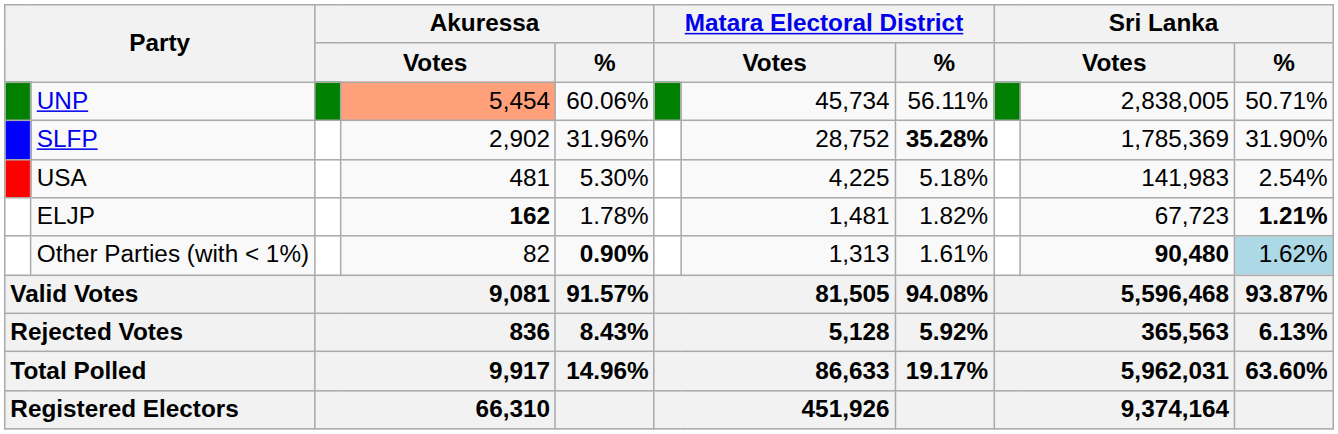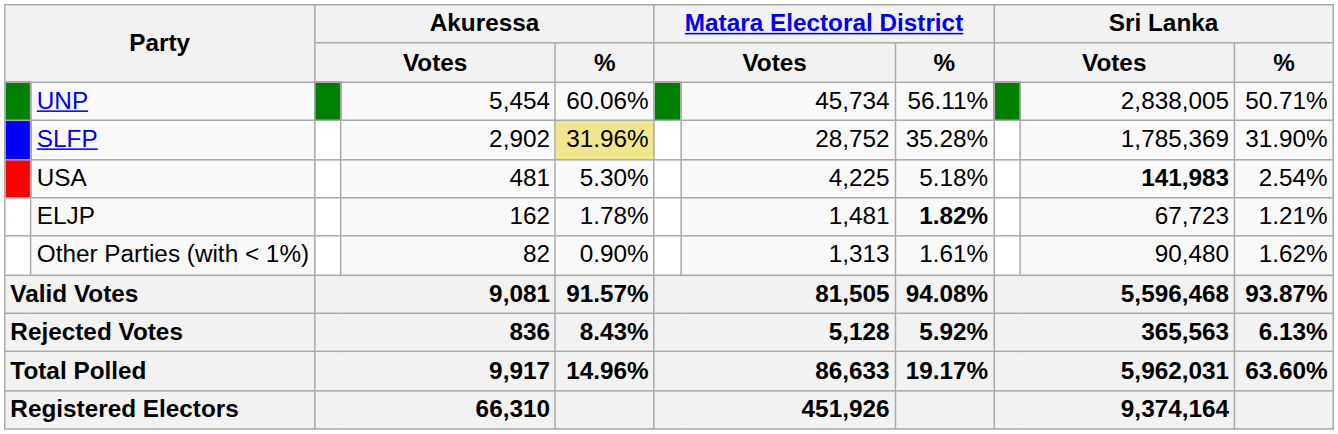(520, 100) lightsalmon background -> (520, 100) no background
(607, 139) no background -> (607, 139) khaki background
(947, 139) bold -> (947, 139) normal
(1185, 178) normal -> (1185, 178) bold
(530, 216) bold -> (530, 216) normal
(954, 216) normal -> (954, 216) bold
(1293, 216) bold -> (1293, 216) normal
(614, 255) bold -> (614, 255) normal
(1192, 255) bold -> (1192, 255) normal
(1293, 255) lightblue background -> (1293, 255) no background
